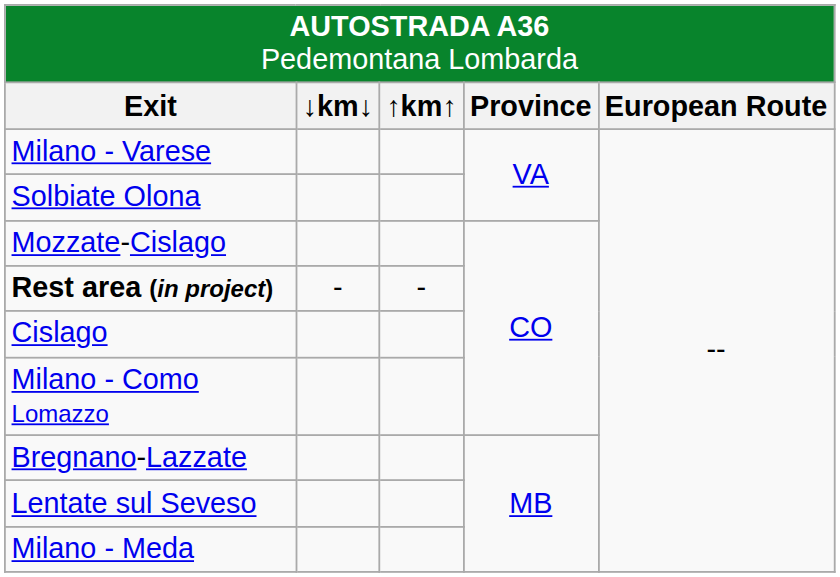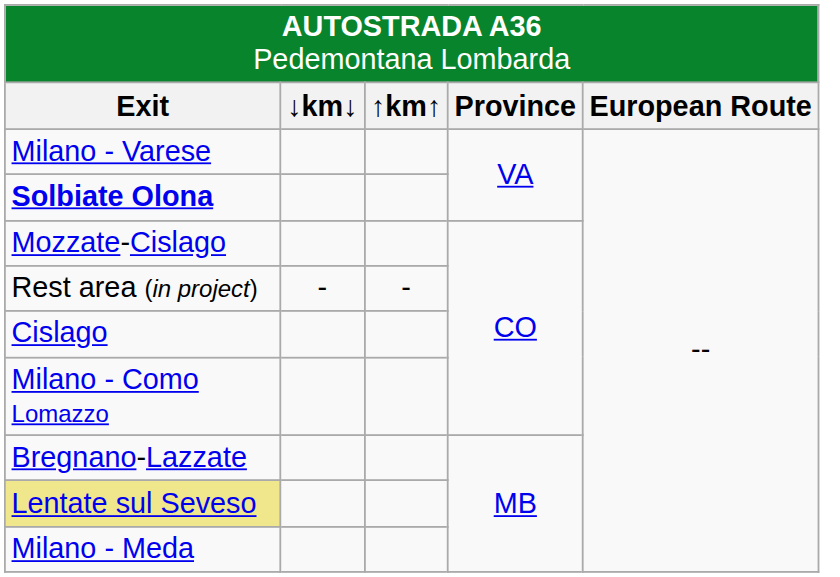(106, 196) normal -> (112, 196) bold
(150, 288) bold -> (143, 288) normal
(134, 503) no background -> (134, 503) khaki background
